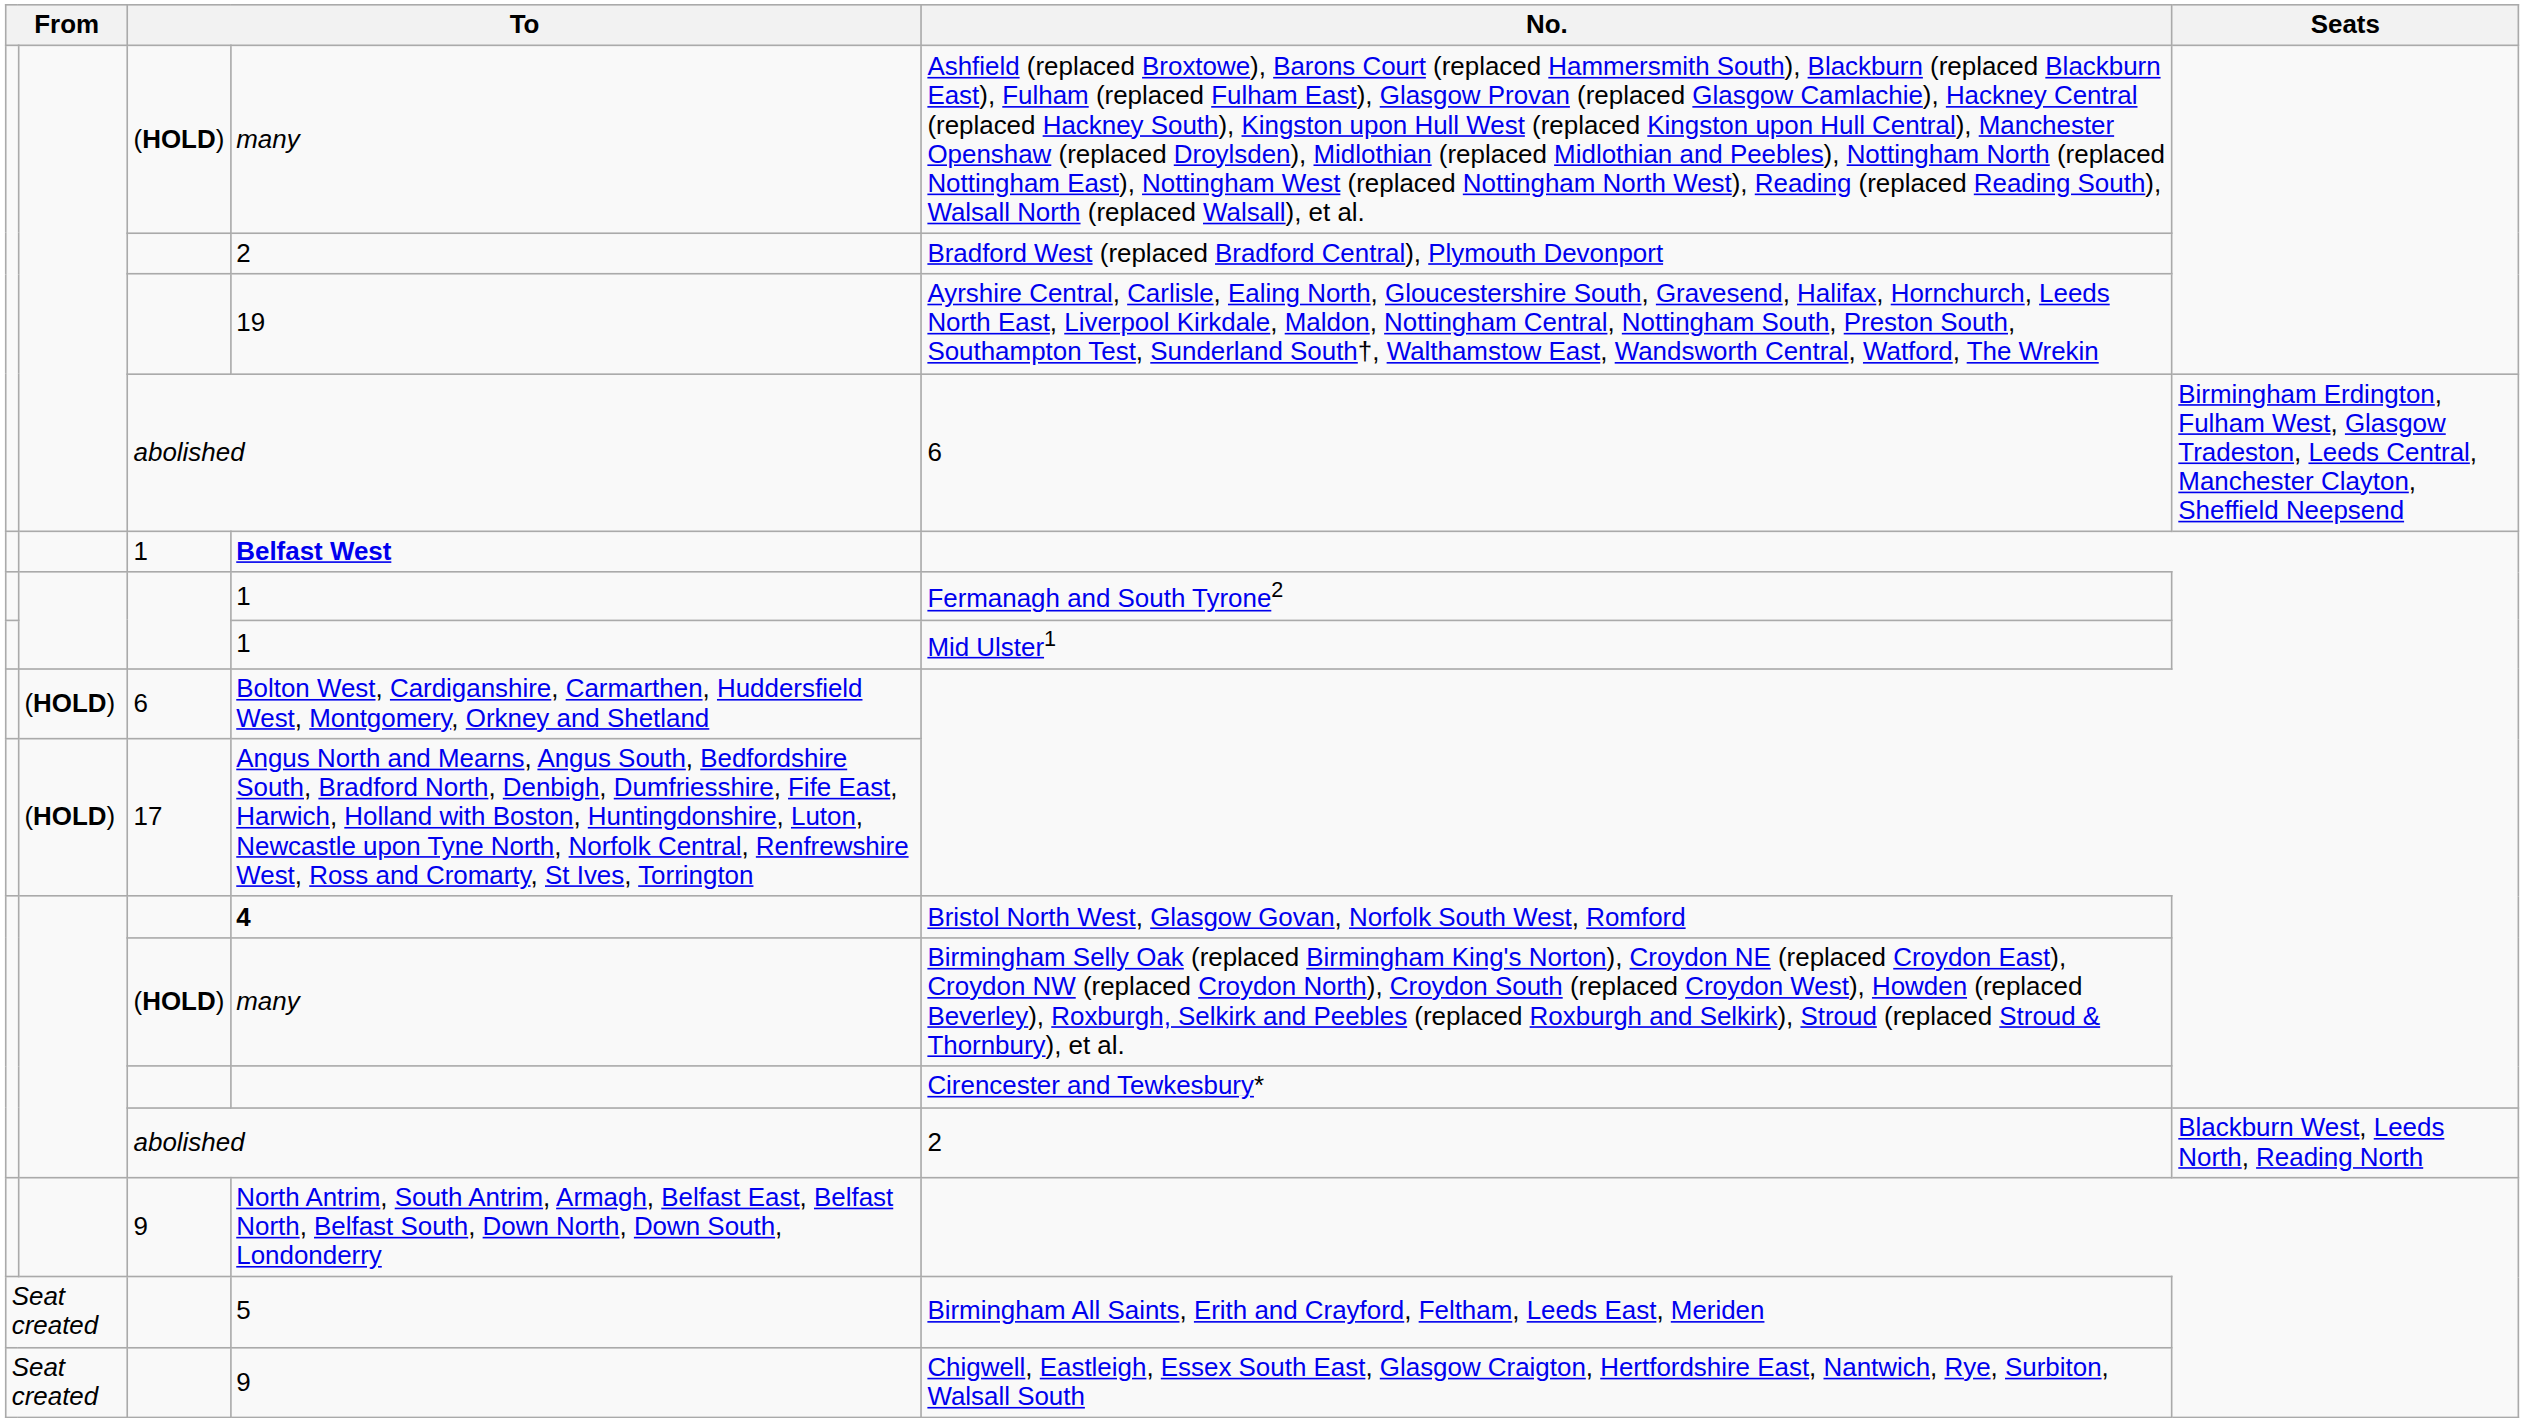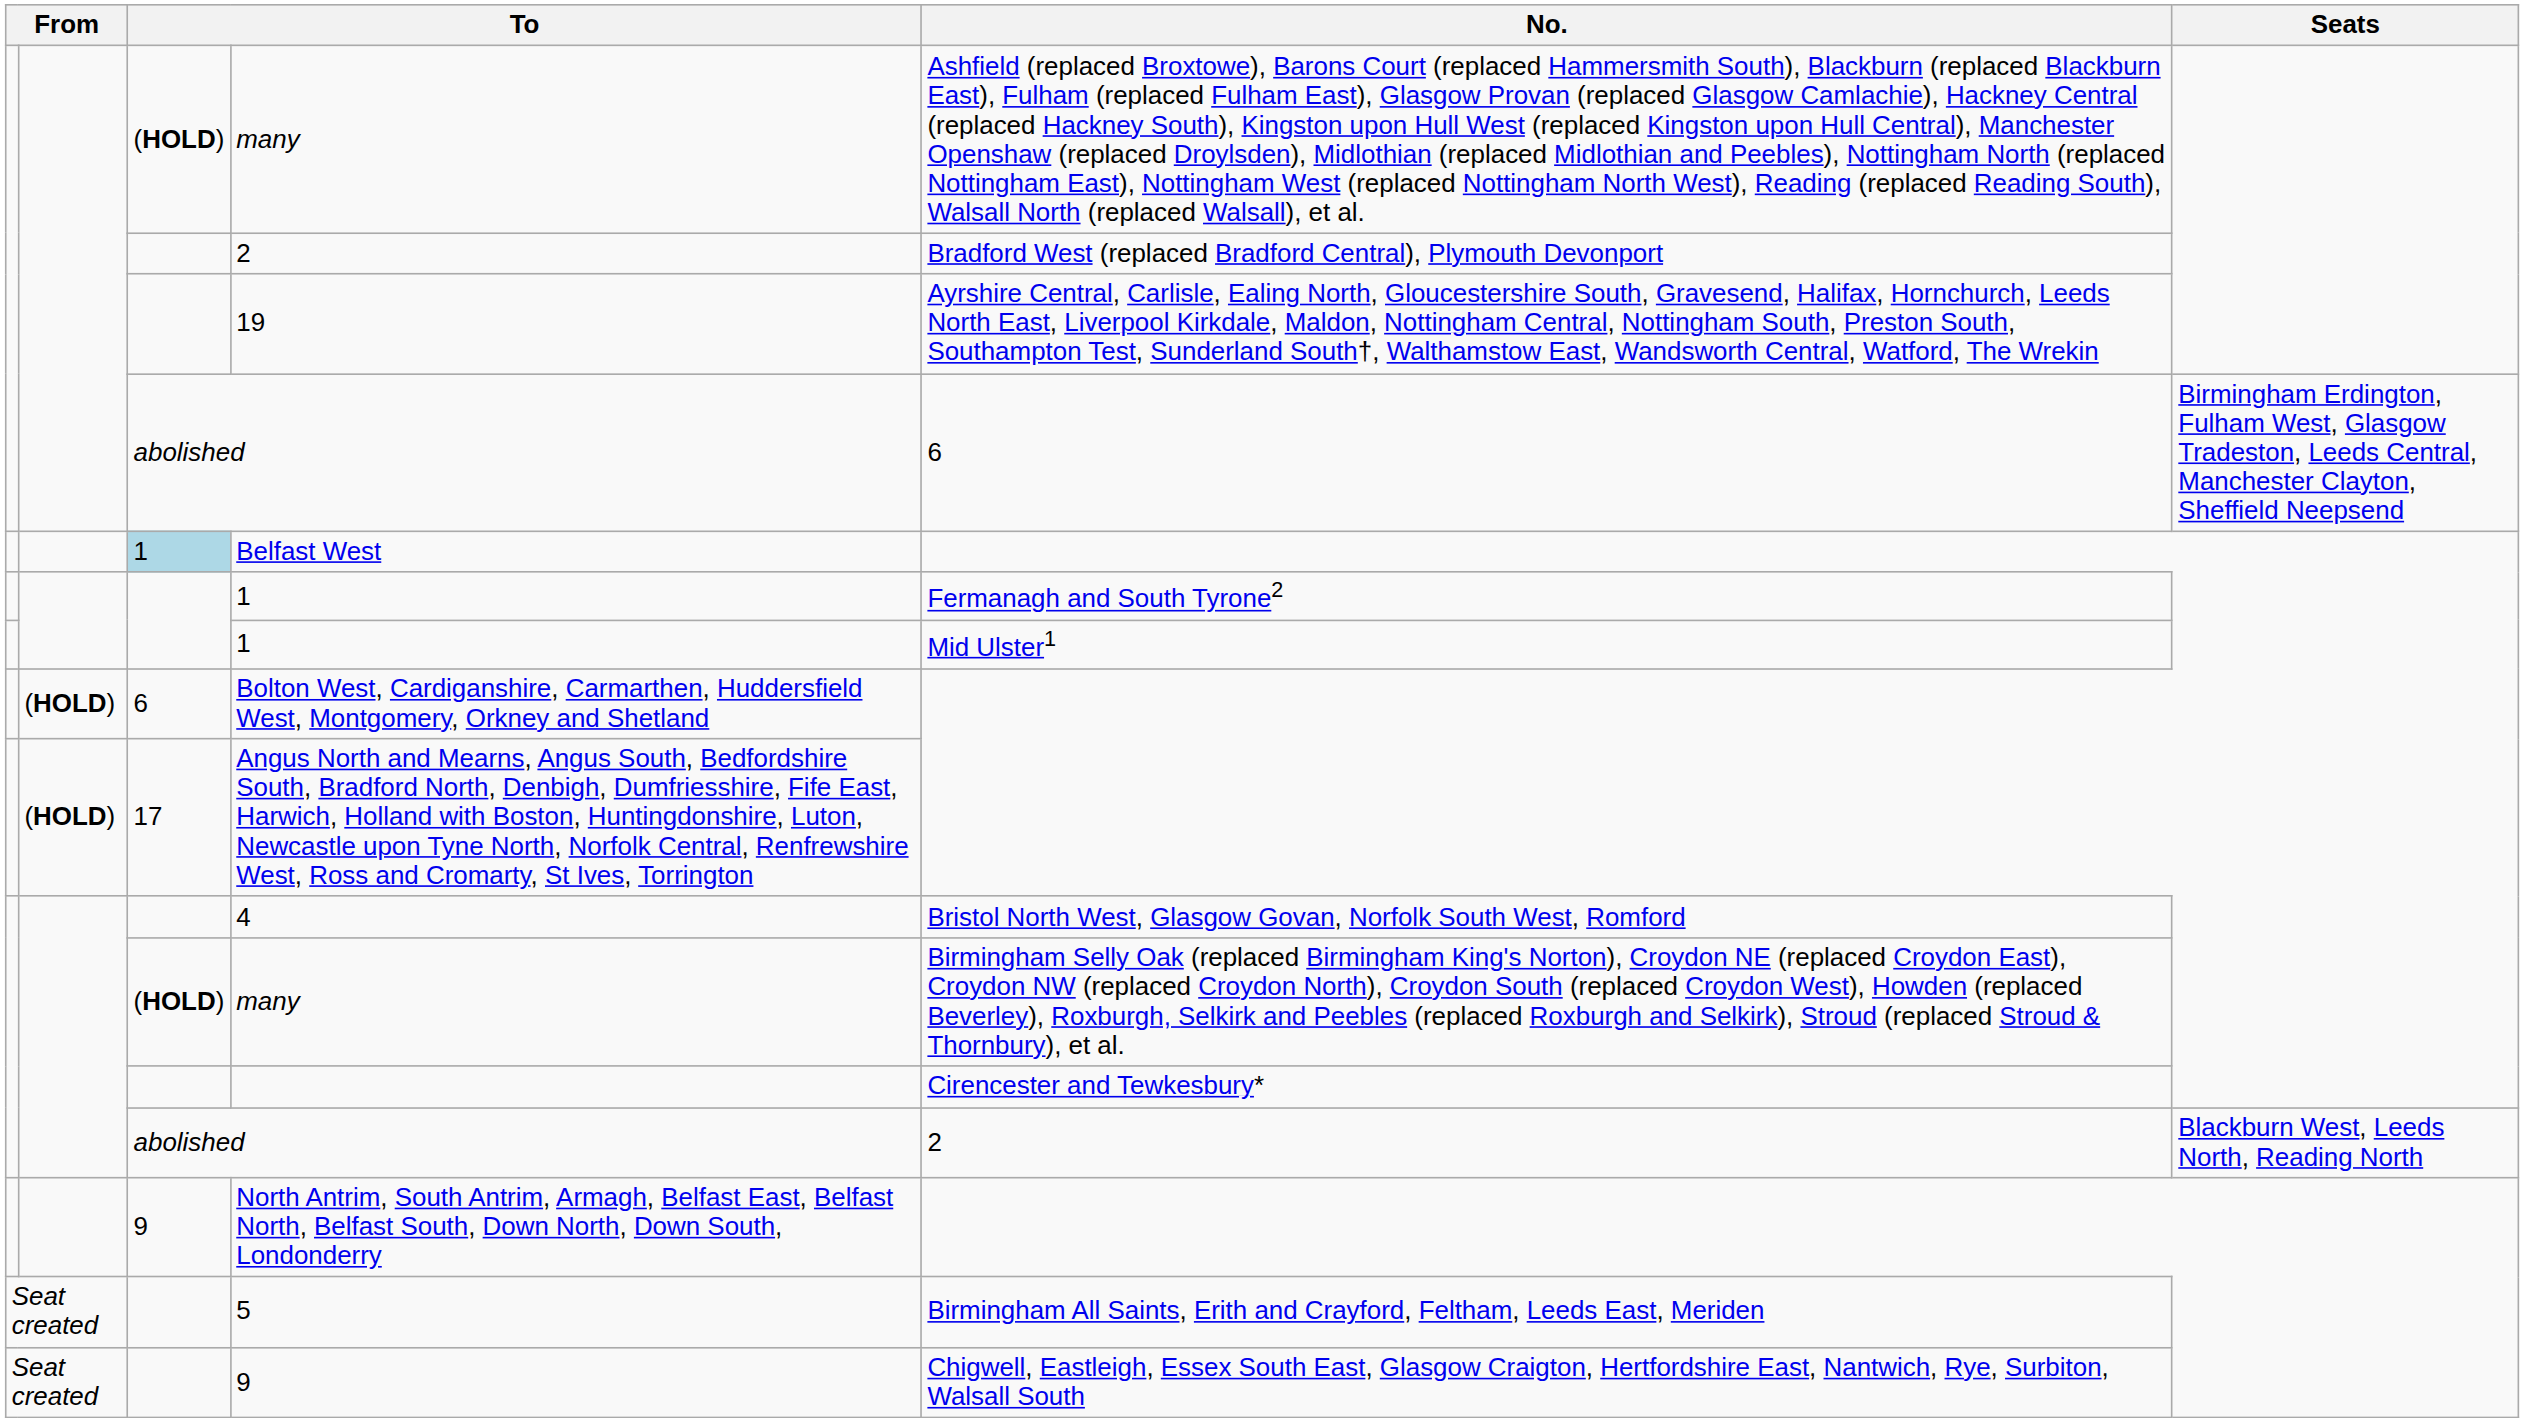(141, 551) no background -> (141, 551) lightblue background
(314, 551) bold -> (309, 551) normal
(243, 916) bold -> (243, 916) normal
